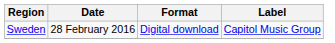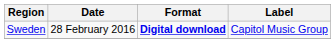(179, 30) normal -> (183, 30) bold
